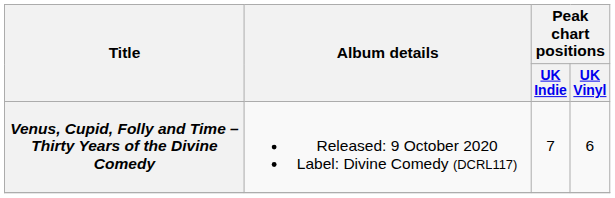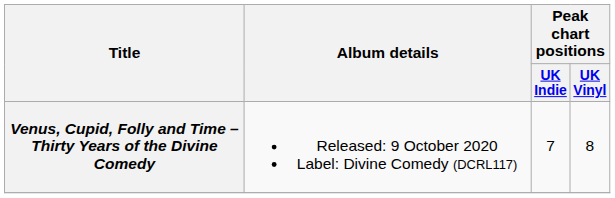(590, 146) 6 -> (590, 146) 8
